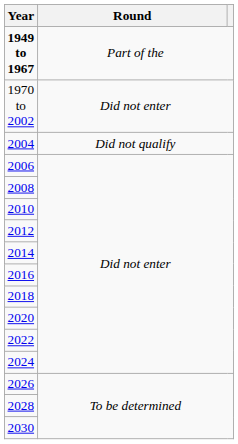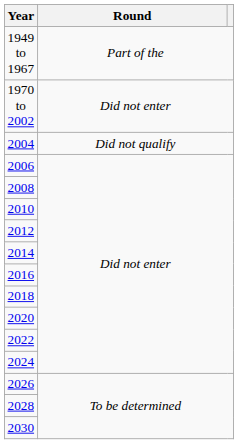(21, 53) bold -> (21, 53) normal
